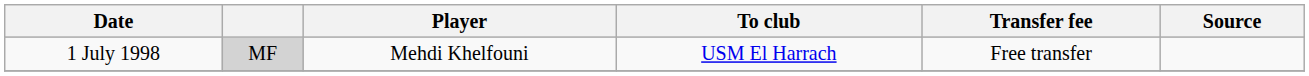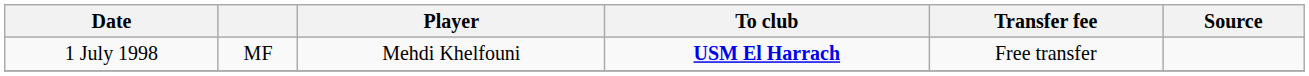(263, 53) lightgrey background -> (258, 53) no background
(769, 53) normal -> (767, 53) bold
